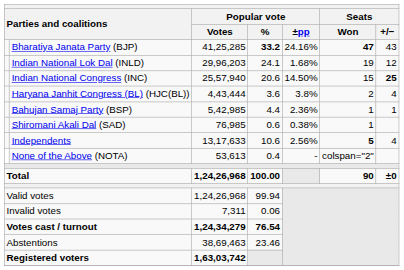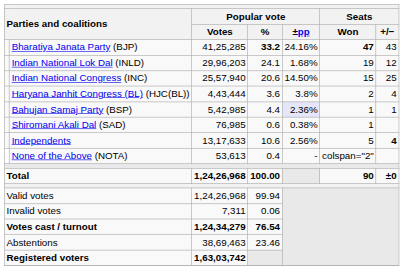(391, 78) bold -> (391, 78) normal
(304, 109) no background -> (304, 109) lavender background
(371, 140) bold -> (371, 140) normal
(394, 140) normal -> (394, 140) bold
